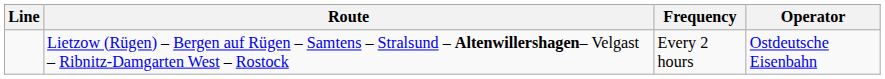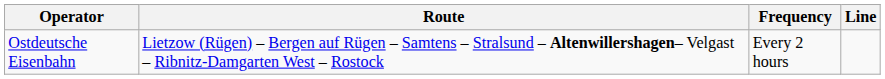columns swapped: (24, 17) <-> (813, 17)
